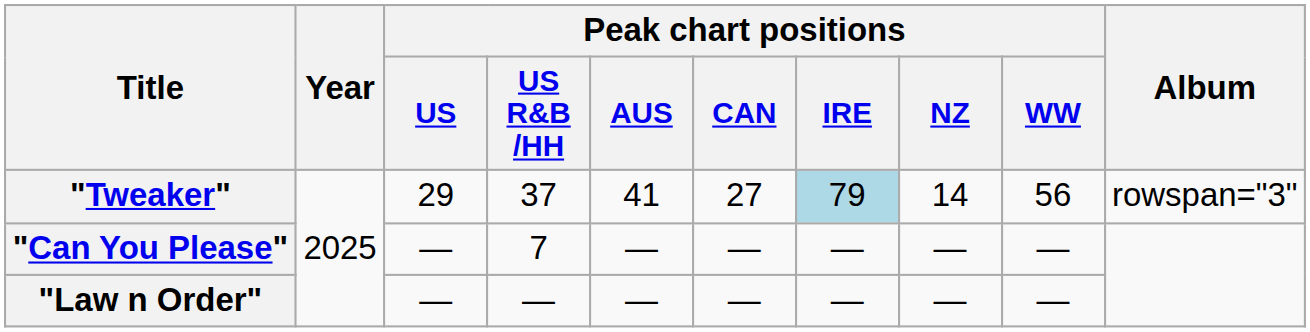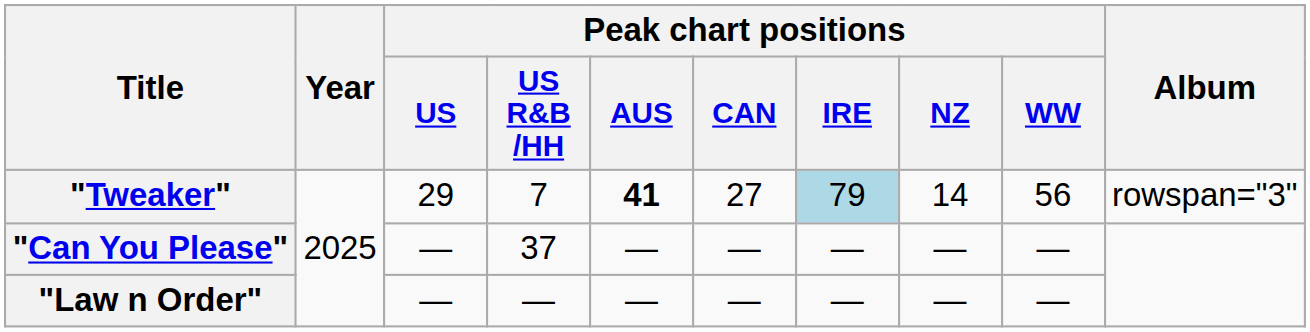(539, 195) 37 -> (539, 195) 7
(641, 195) normal -> (641, 195) bold
(539, 247) 7 -> (539, 247) 37
